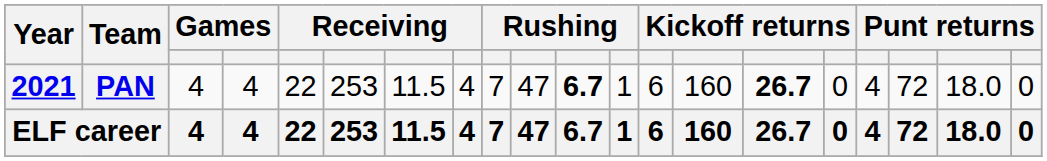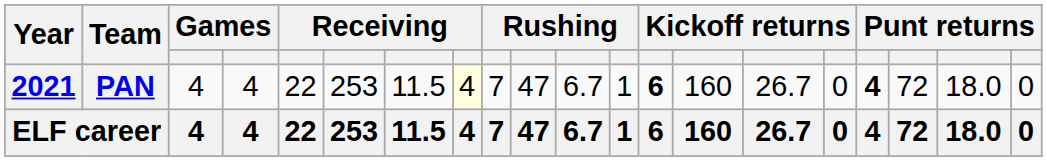(467, 86) no background -> (467, 86) lightyellow background
(583, 86) bold -> (583, 86) normal
(656, 86) normal -> (656, 86) bold
(783, 86) bold -> (783, 86) normal
(873, 86) normal -> (873, 86) bold
